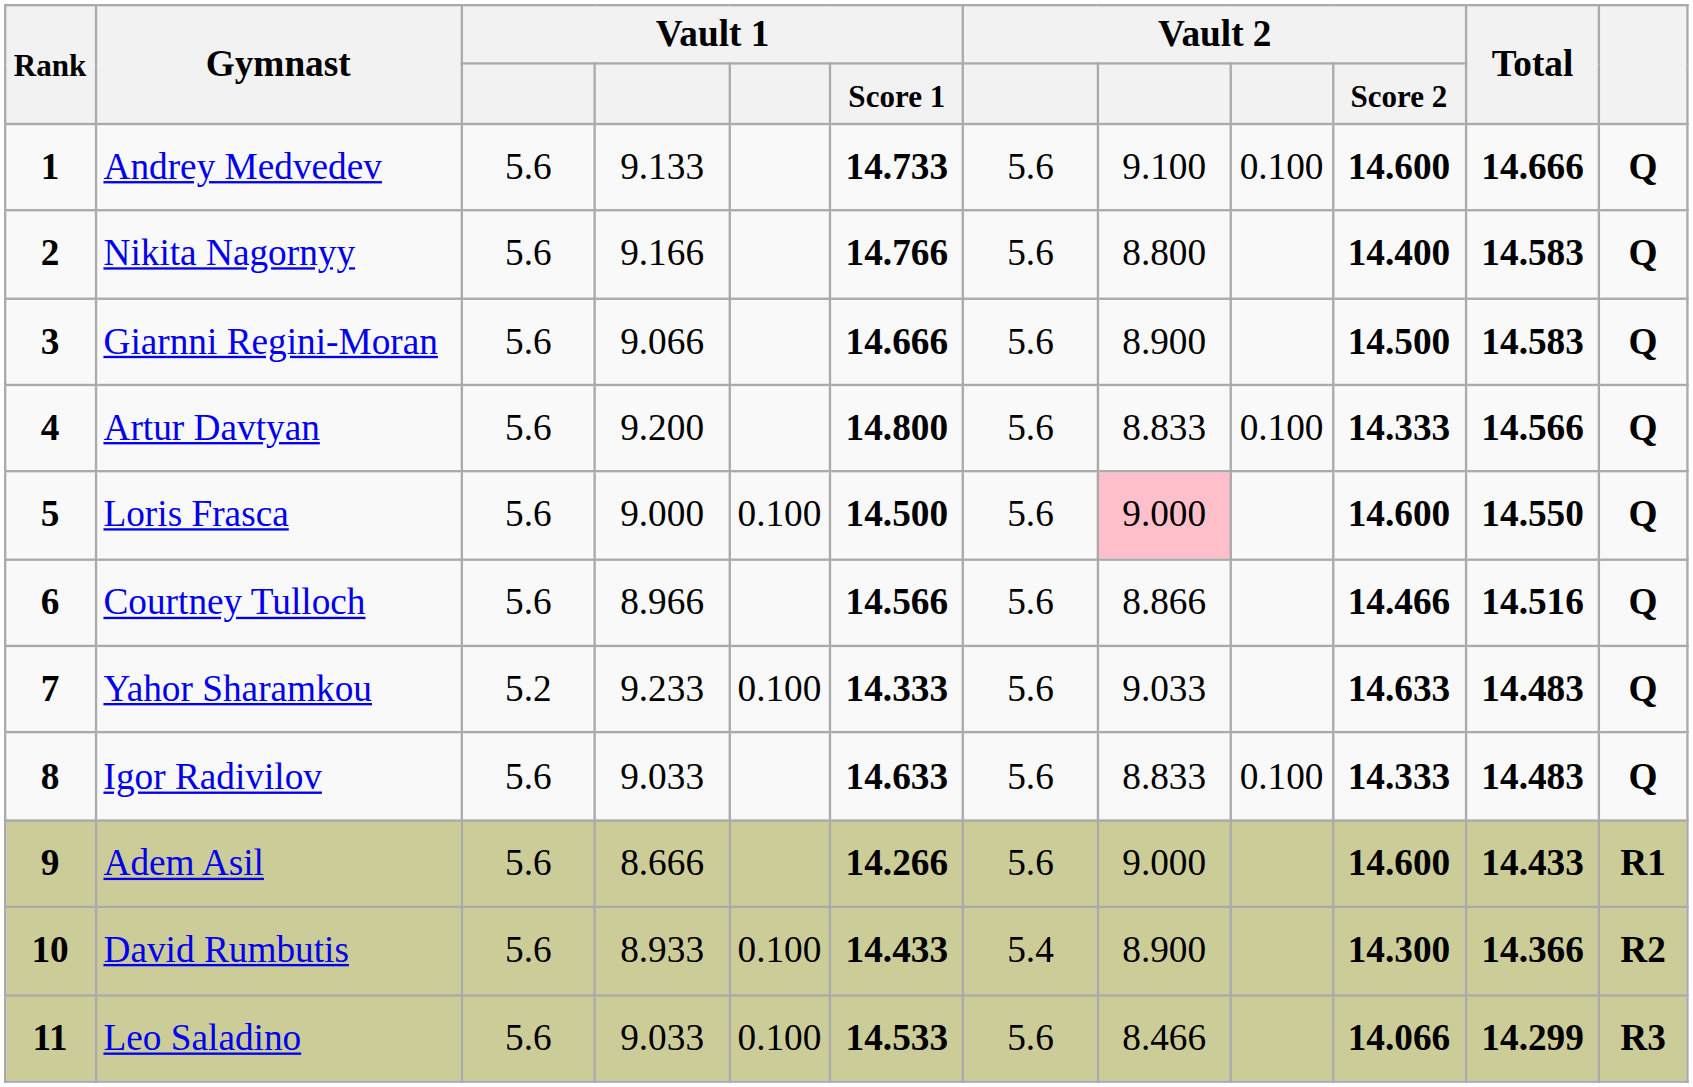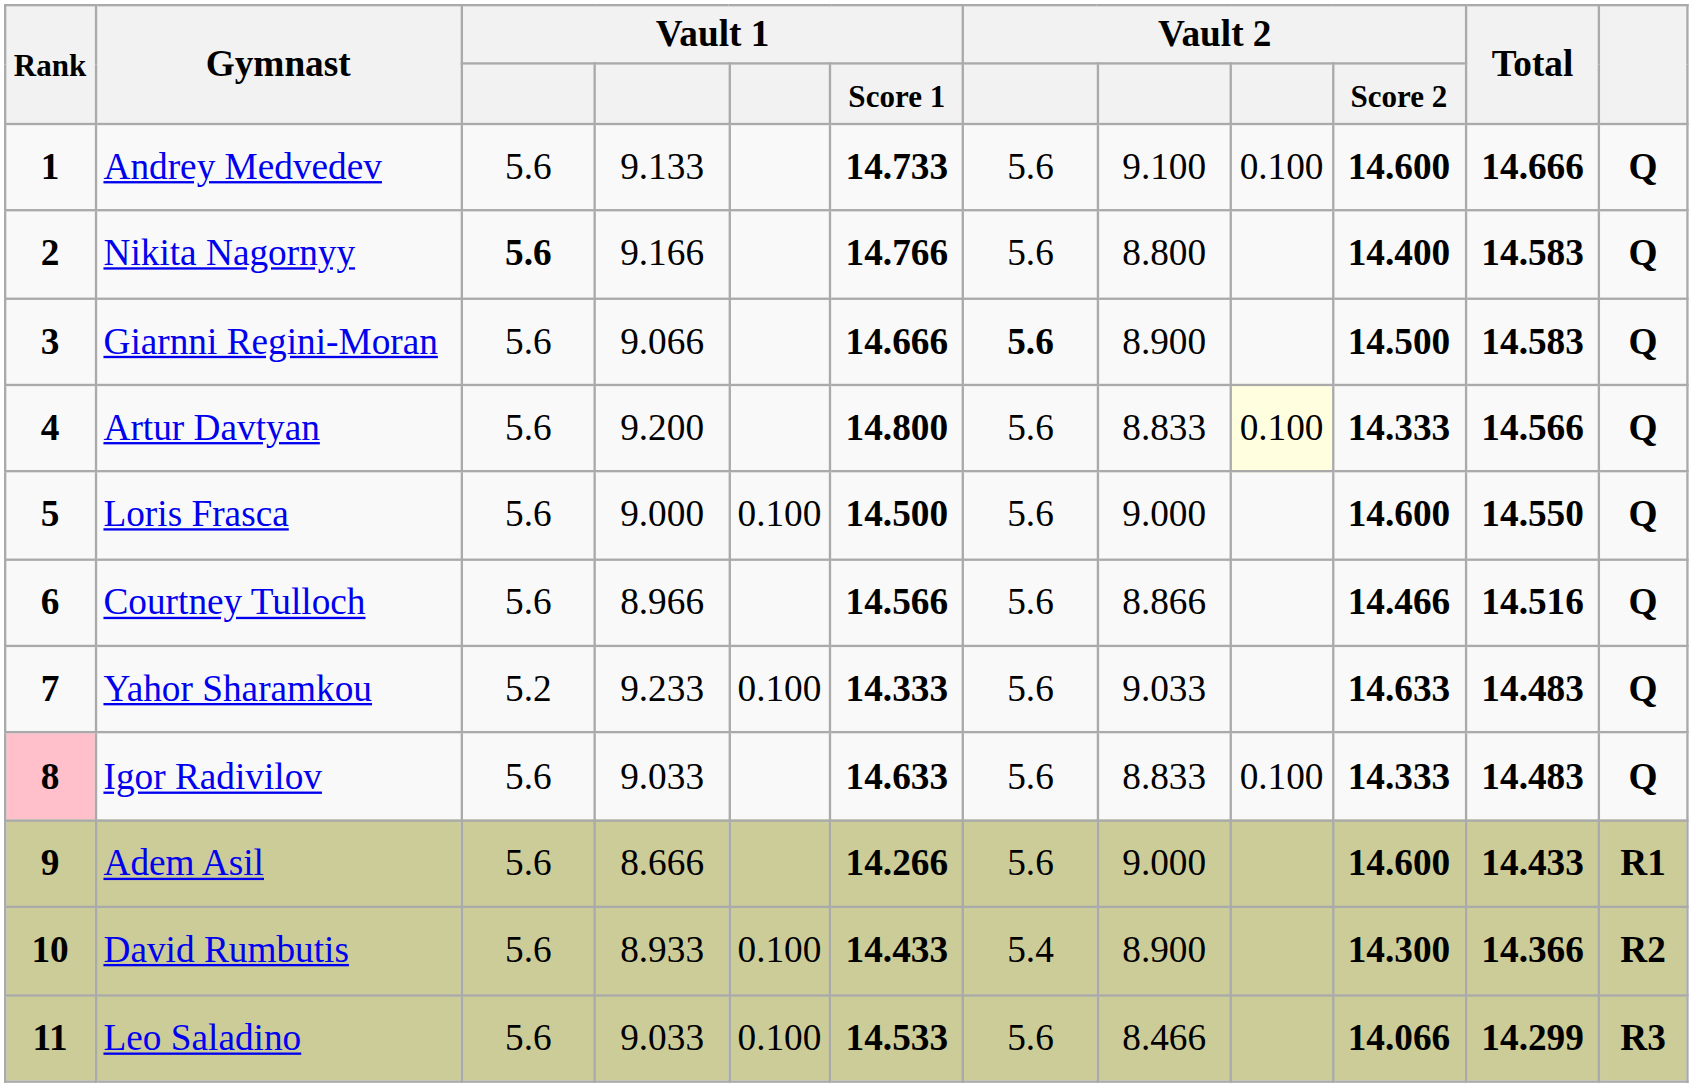(528, 253) normal -> (528, 253) bold
(1031, 340) normal -> (1031, 340) bold
(1282, 427) no background -> (1282, 427) lightyellow background
(1164, 514) pink background -> (1164, 514) no background
(50, 775) no background -> (50, 775) pink background
